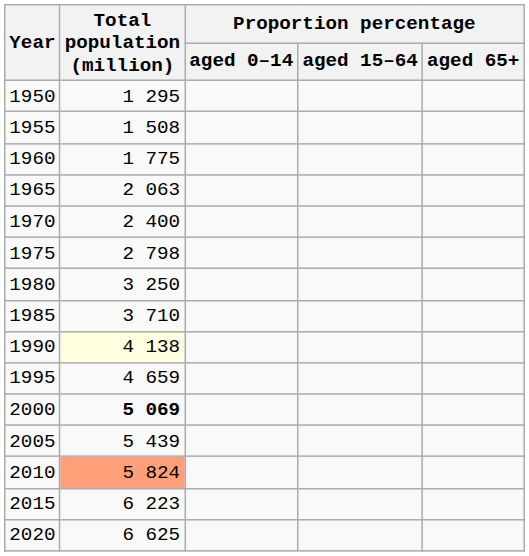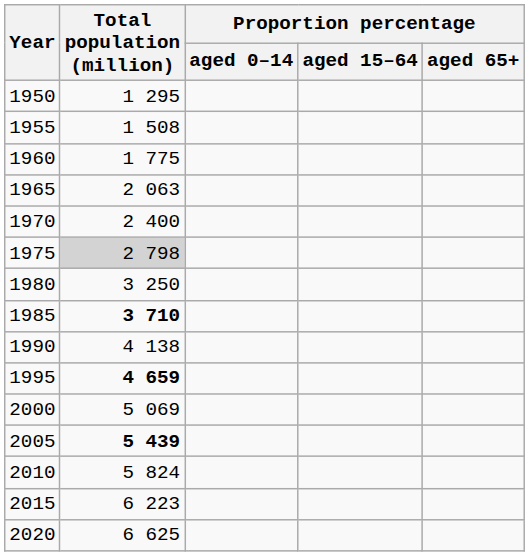(151, 253) no background -> (151, 253) lightgrey background
(151, 316) normal -> (151, 316) bold
(151, 347) lightyellow background -> (151, 347) no background
(151, 378) normal -> (151, 378) bold
(151, 410) bold -> (151, 410) normal
(151, 441) normal -> (151, 441) bold
(151, 472) lightsalmon background -> (151, 472) no background
